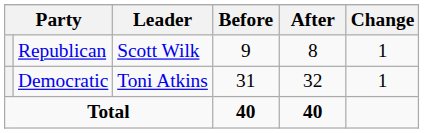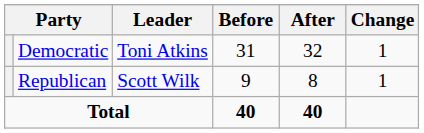rows swapped: (63, 81) <-> (62, 50)
